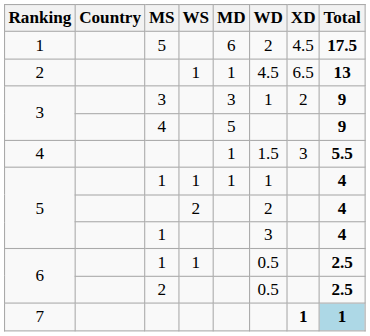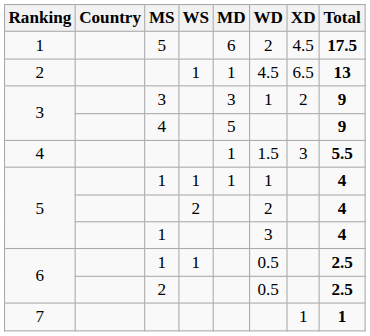(303, 316) bold -> (303, 316) normal
(342, 316) lightblue background -> (342, 316) no background
